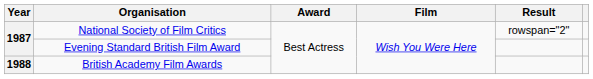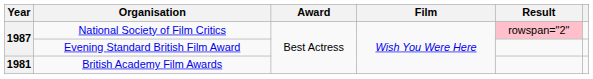(539, 30) no background -> (539, 30) pink background
(19, 64) 1988 -> (19, 64) 1981
